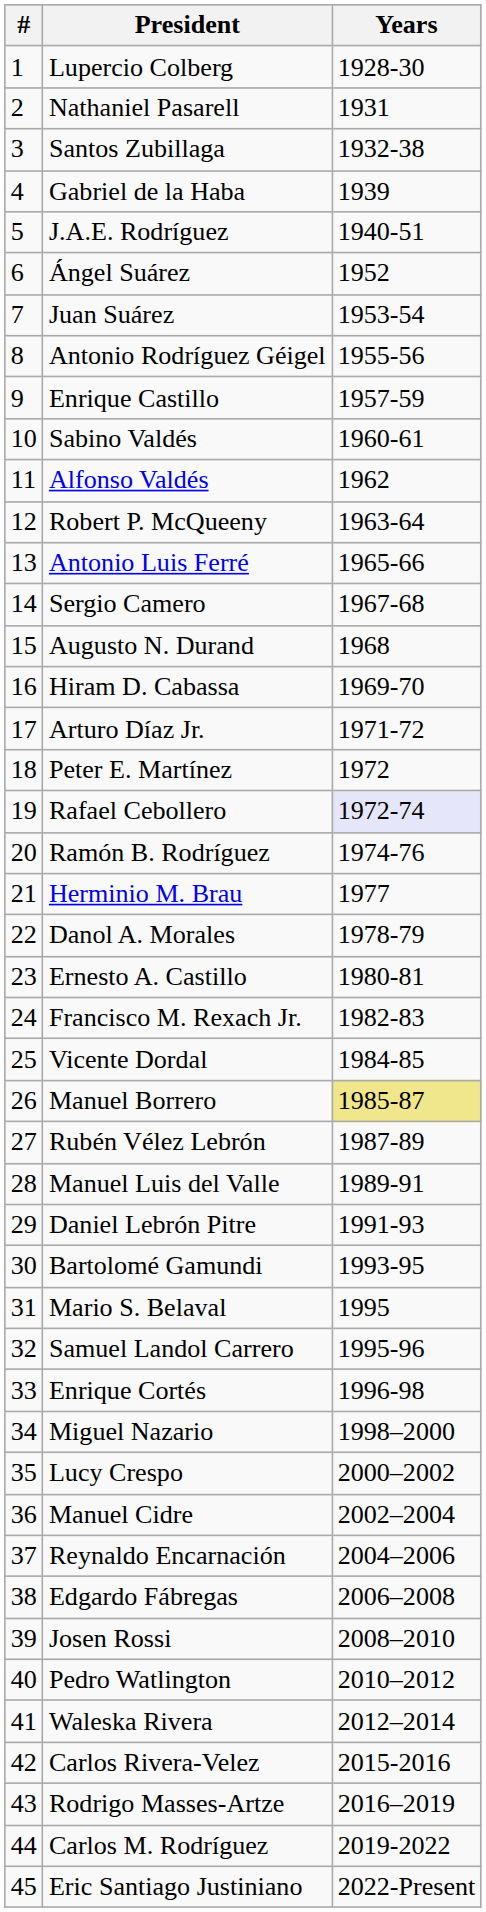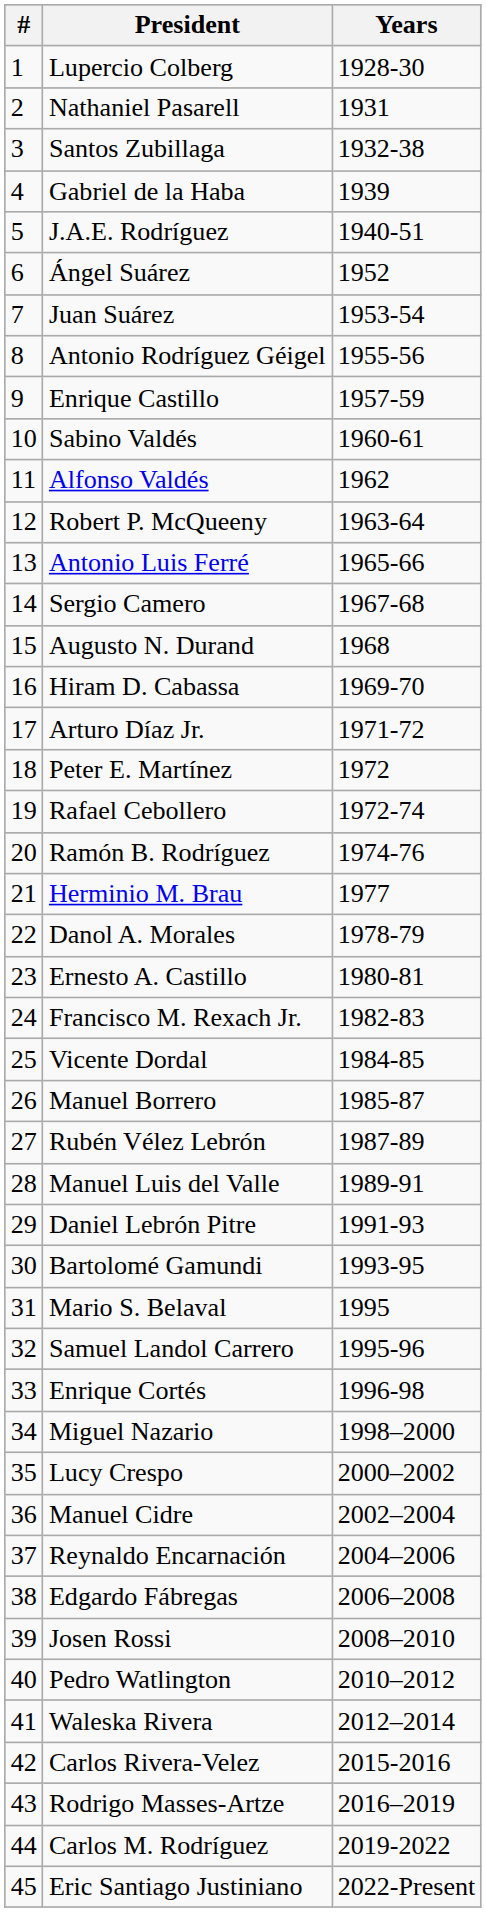(381, 811) lavender background -> (381, 811) no background
(381, 1100) khaki background -> (381, 1100) no background
